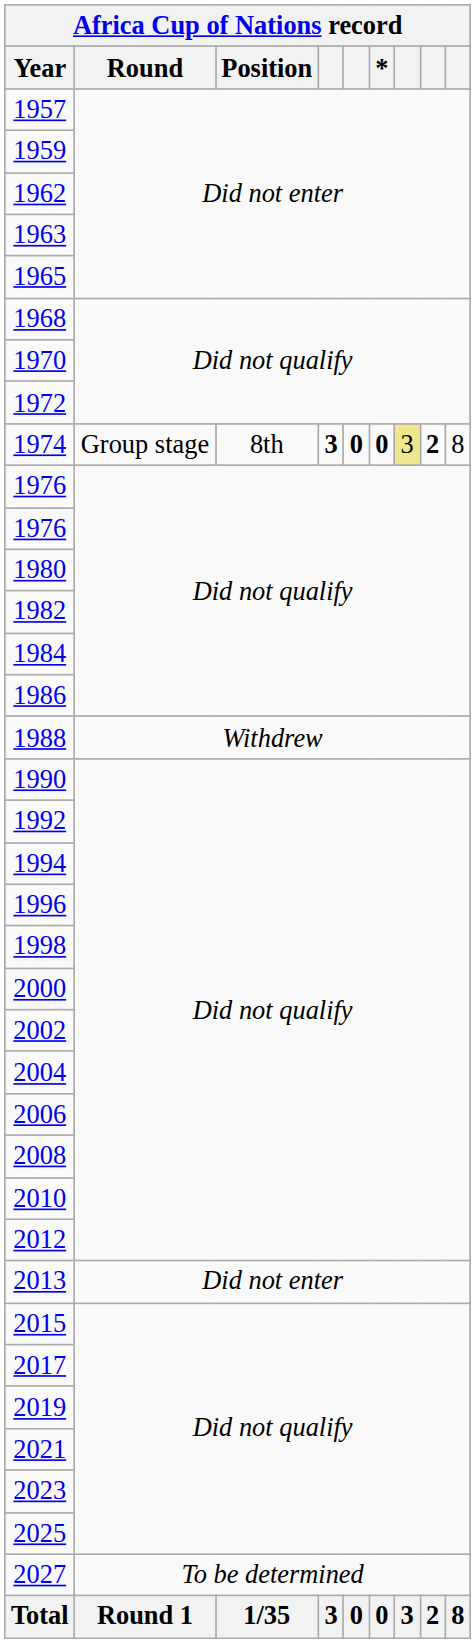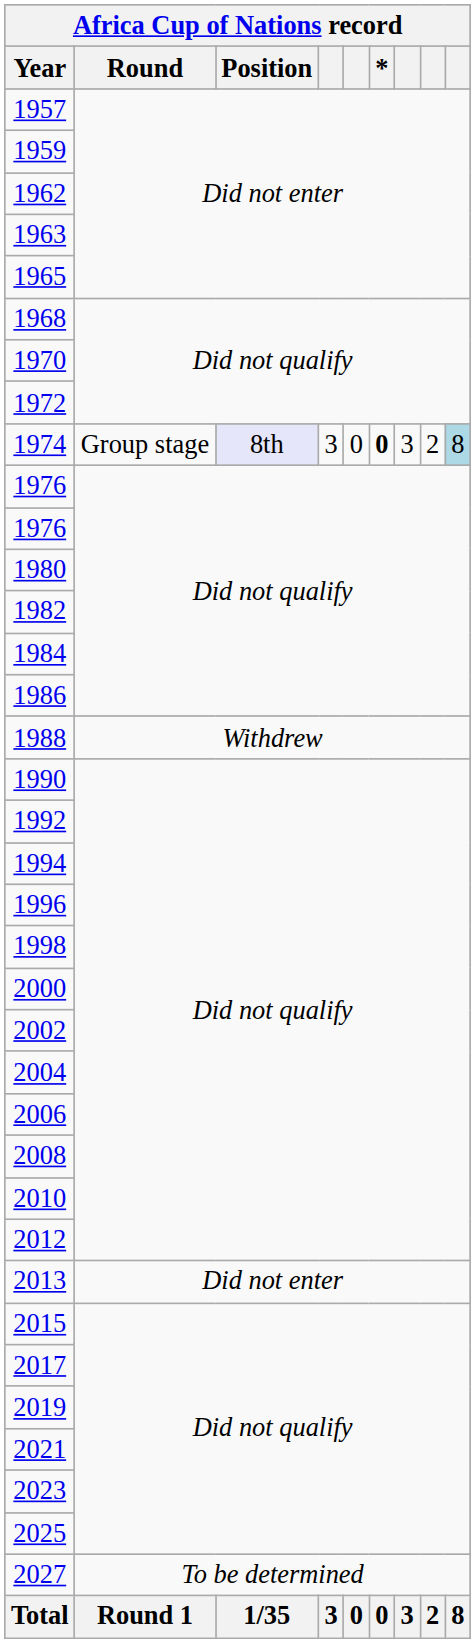(267, 444) no background -> (267, 444) lavender background
(331, 444) bold -> (331, 444) normal
(356, 444) bold -> (356, 444) normal
(407, 444) khaki background -> (407, 444) no background
(432, 444) bold -> (432, 444) normal
(458, 444) no background -> (458, 444) lightblue background
